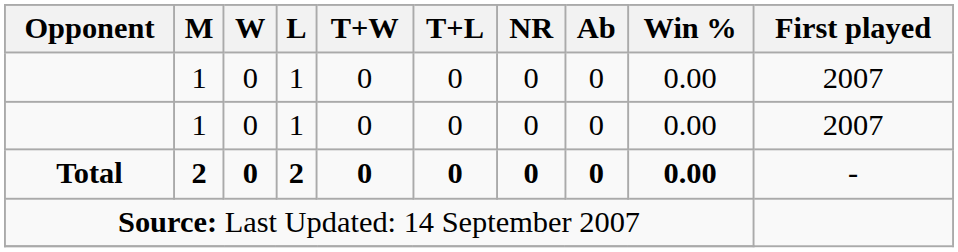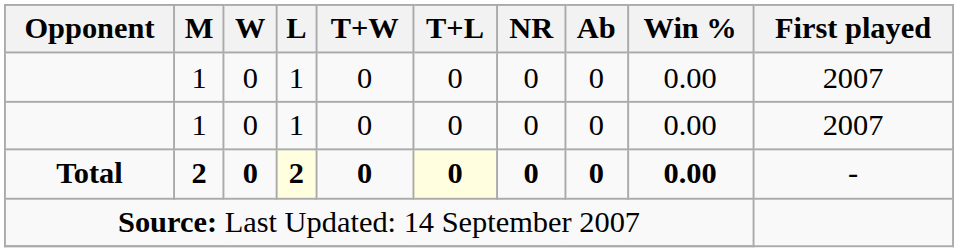(296, 173) no background -> (296, 173) lightyellow background
(455, 173) no background -> (455, 173) lightyellow background
